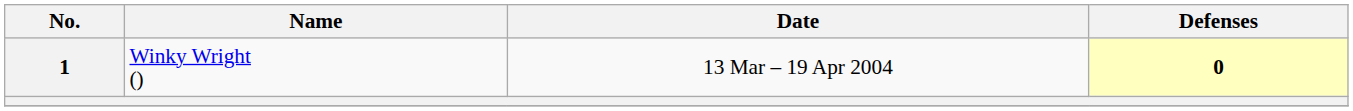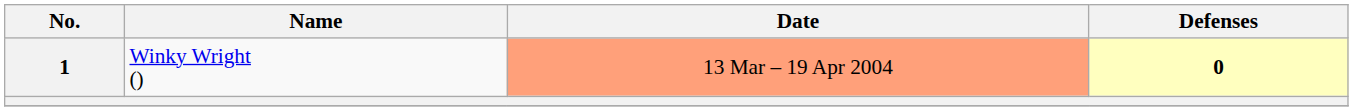(798, 67) no background -> (798, 67) lightsalmon background
